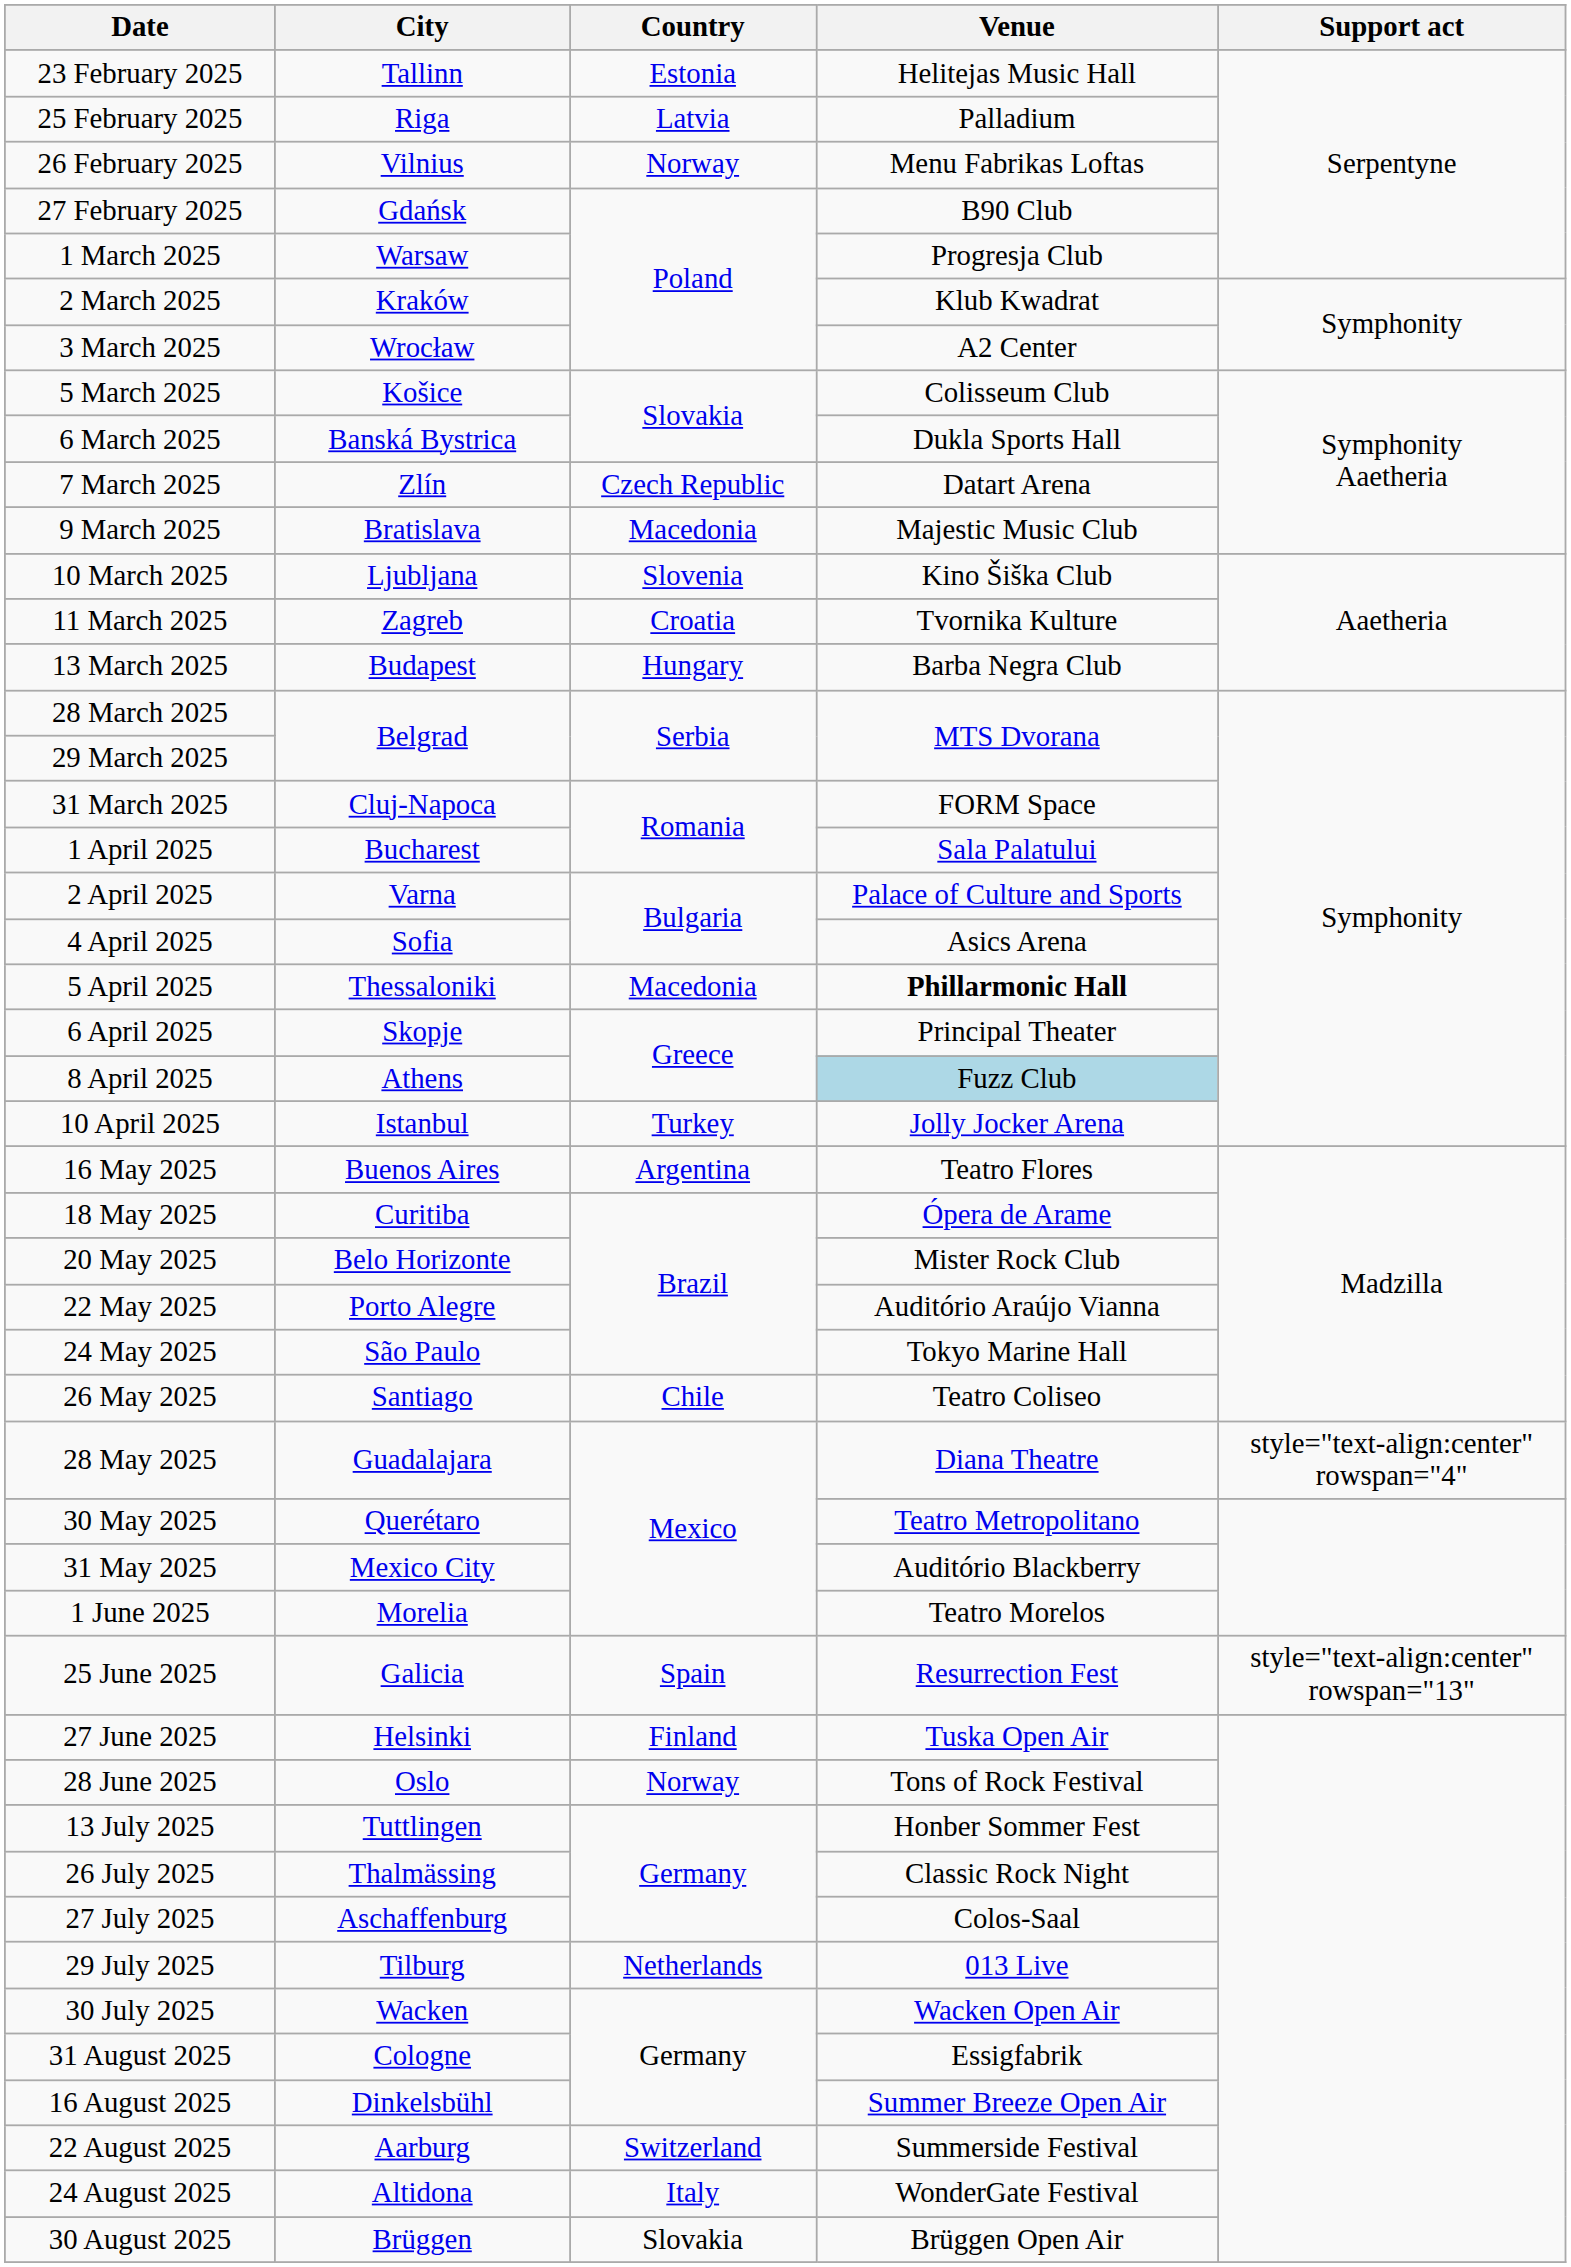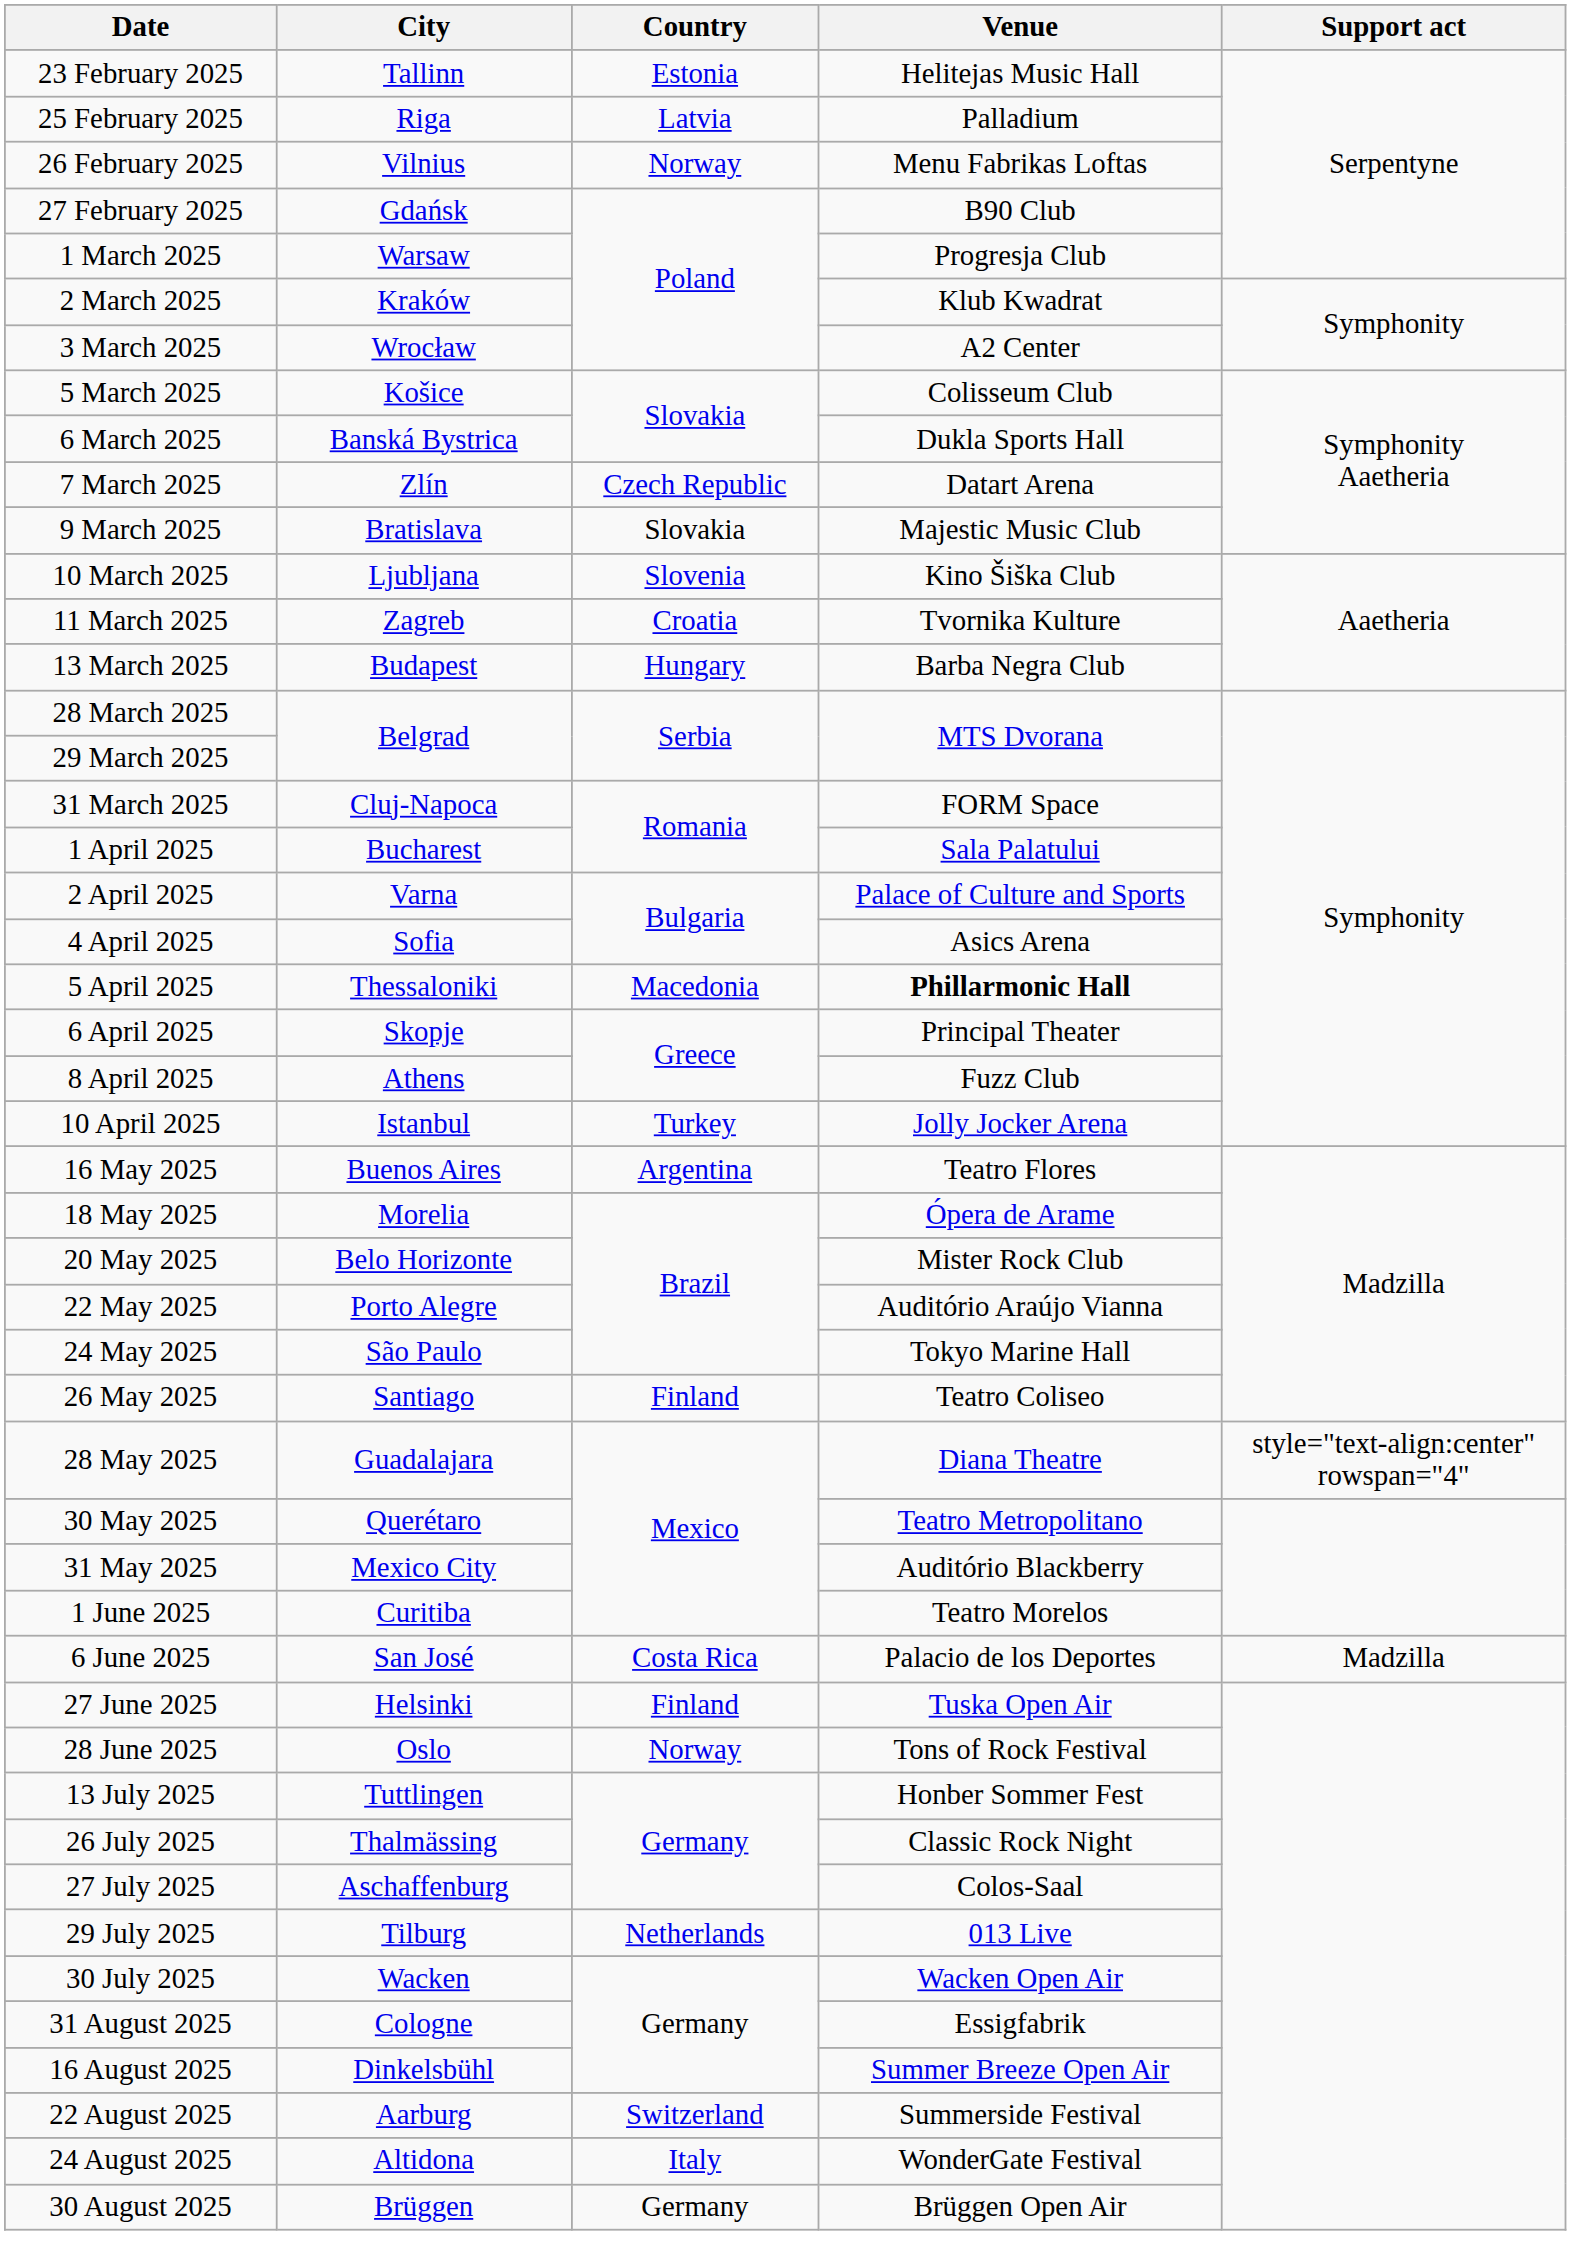(693, 529) Macedonia -> (695, 529) Slovakia
(1017, 1077) lightblue background -> (1020, 1077) no background
(422, 1214) Curitiba -> (424, 1214) Morelia
(693, 1397) Chile -> (695, 1397) Finland
(422, 1612) Morelia -> (424, 1612) Curitiba
+ row: (140, 1658)
- row: (140, 1674)
(693, 2238) Slovakia -> (695, 2206) Germany
